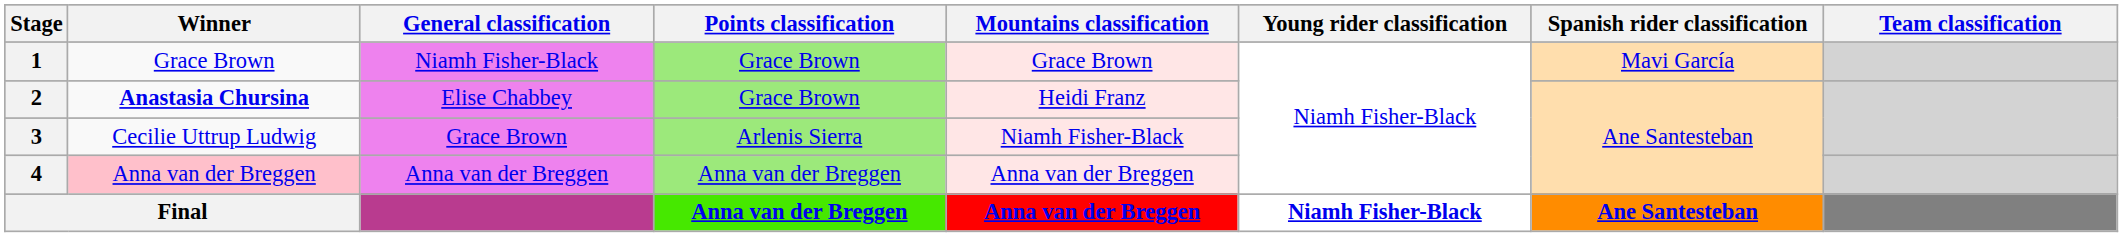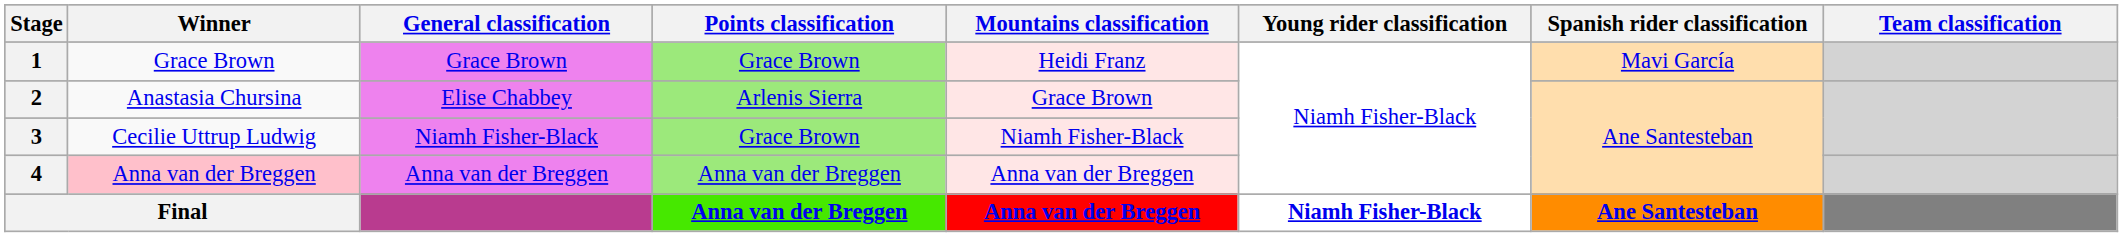(507, 61) Niamh Fisher-Black -> (507, 61) Grace Brown
(1092, 61) Grace Brown -> (1092, 61) Heidi Franz
(214, 99) bold -> (214, 99) normal
(799, 99) Grace Brown -> (799, 99) Arlenis Sierra
(1092, 99) Heidi Franz -> (1092, 99) Grace Brown
(507, 136) Grace Brown -> (507, 136) Niamh Fisher-Black
(799, 136) Arlenis Sierra -> (799, 136) Grace Brown
